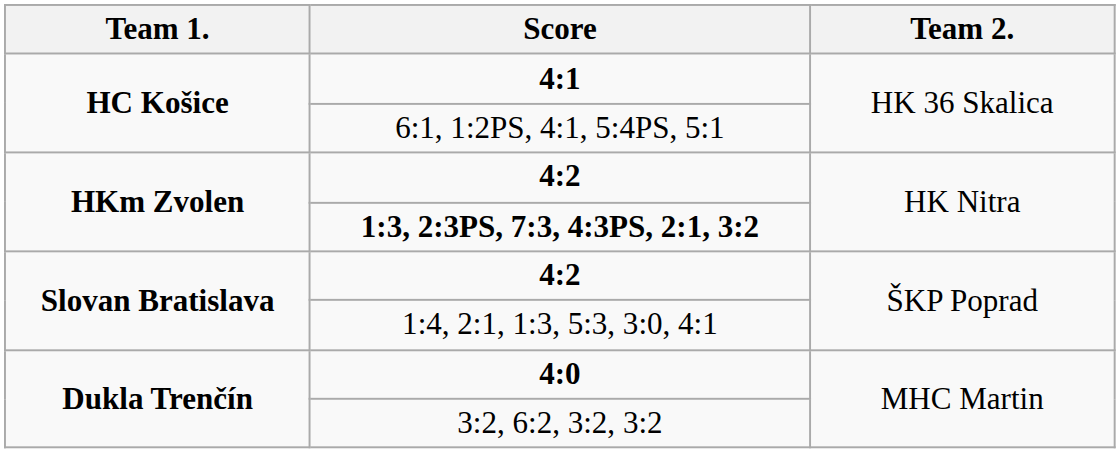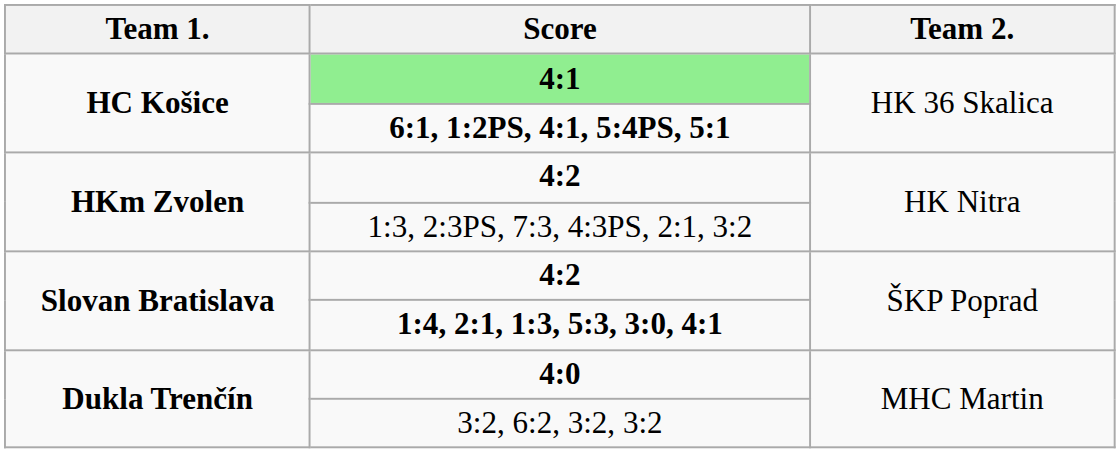(560, 78) no background -> (560, 78) lightgreen background
(560, 127) normal -> (560, 127) bold
(560, 226) bold -> (560, 226) normal
(560, 324) normal -> (560, 324) bold
